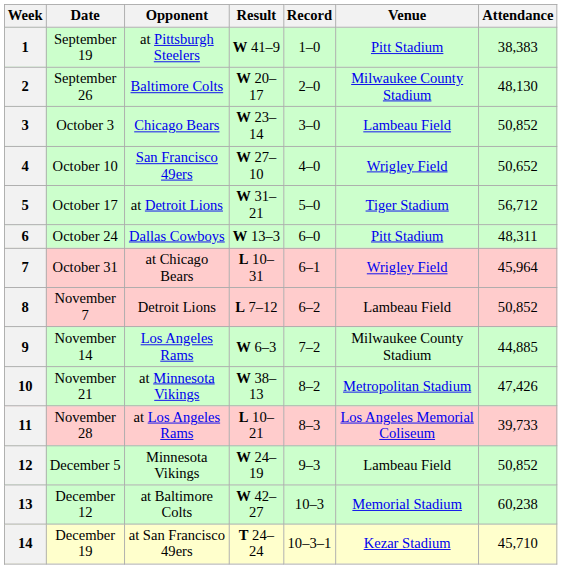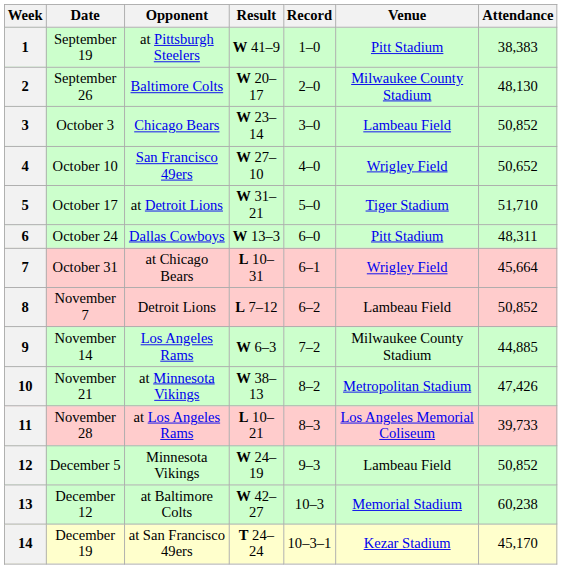(518, 205) 56,712 -> (518, 205) 51,710
(518, 267) 45,964 -> (518, 267) 45,664
(518, 544) 45,710 -> (518, 544) 45,170
